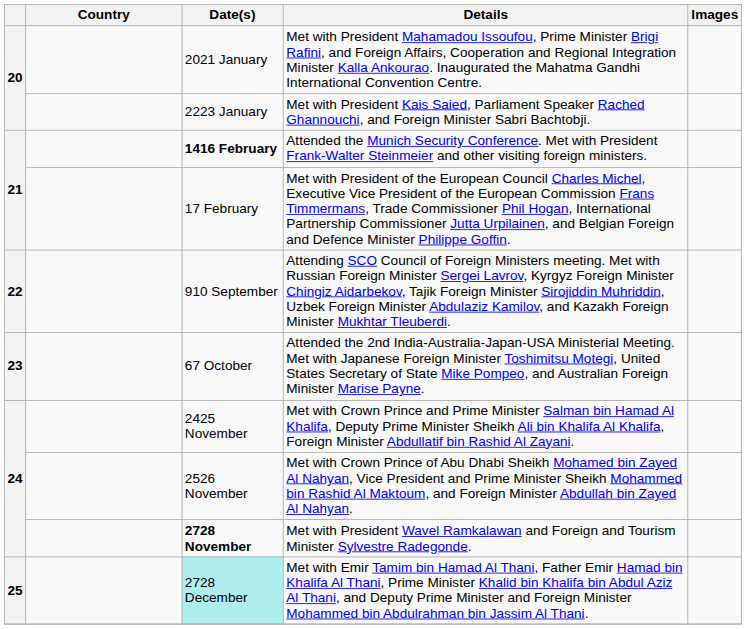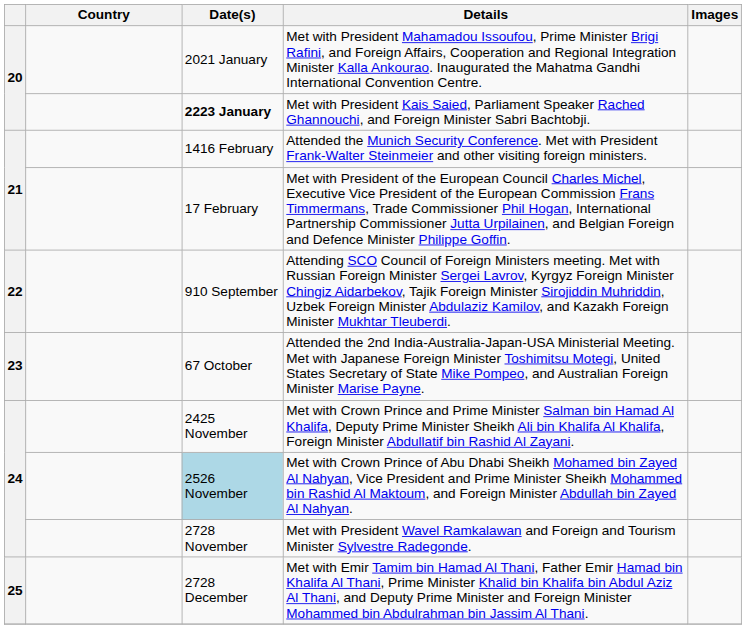(226, 111) normal -> (228, 111) bold
(231, 148) bold -> (229, 148) normal
(216, 486) no background -> (216, 486) lightblue background
(218, 538) bold -> (216, 538) normal
(216, 590) paleturquoise background -> (216, 590) no background
